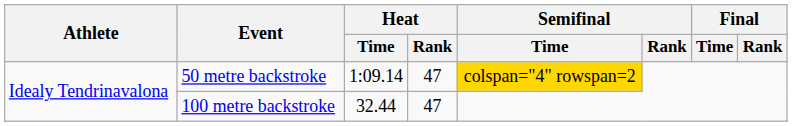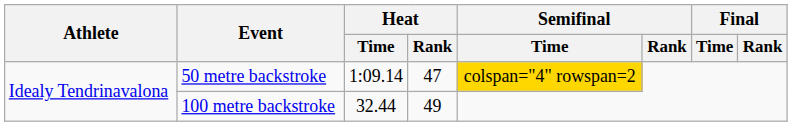(433, 106) 47 -> (433, 106) 49
